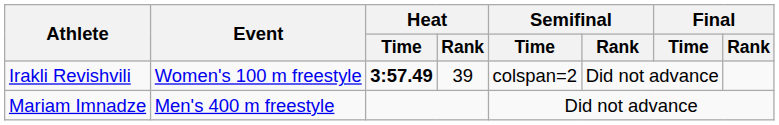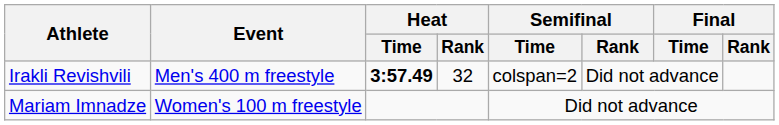(258, 76) Women's 100 m freestyle -> (245, 76) Men's 400 m freestyle
(463, 76) 39 -> (463, 76) 32
(245, 105) Men's 400 m freestyle -> (258, 105) Women's 100 m freestyle
